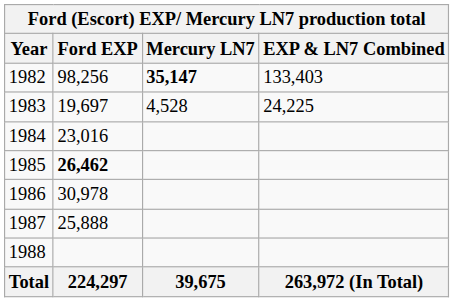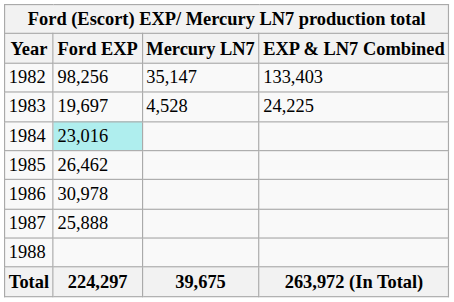(172, 77) bold -> (172, 77) normal
(83, 135) no background -> (83, 135) paleturquoise background
(83, 164) bold -> (83, 164) normal
